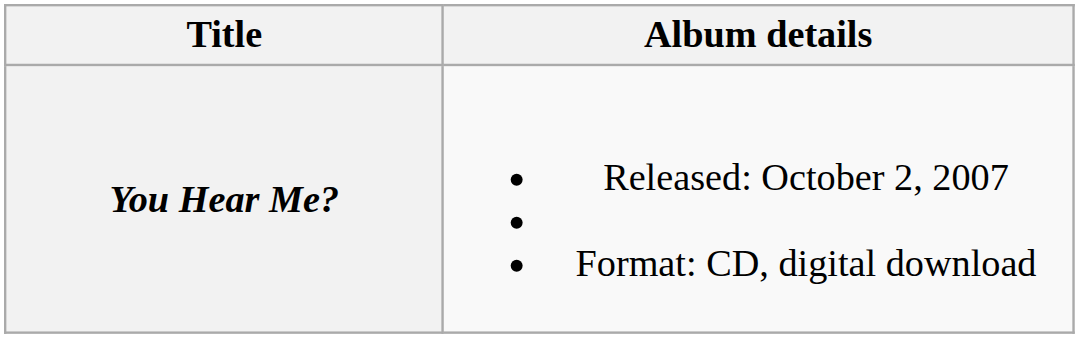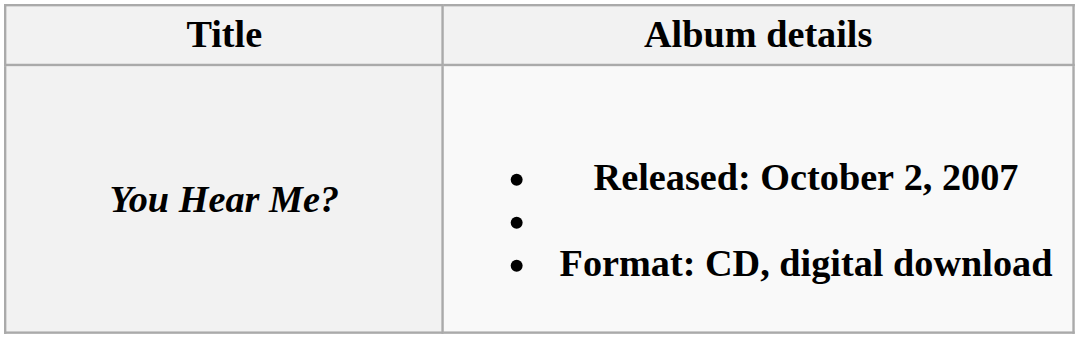(758, 220) normal -> (758, 220) bold
